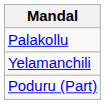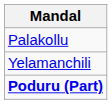(53, 87) normal -> (55, 87) bold
